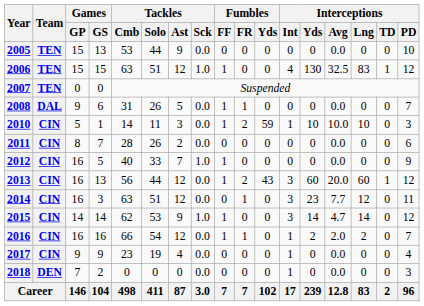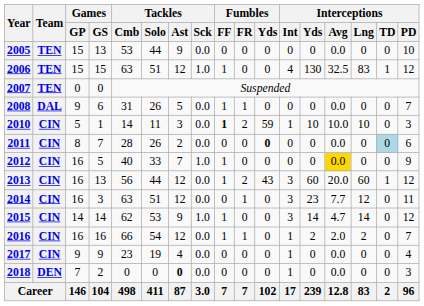(224, 124) normal -> (224, 124) bold
(267, 143) normal -> (267, 143) bold
(387, 143) no background -> (387, 143) lightblue background
(338, 161) no background -> (338, 161) gold background
(180, 273) normal -> (180, 273) bold
